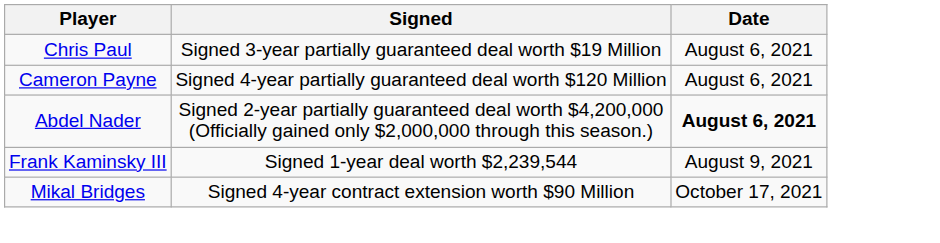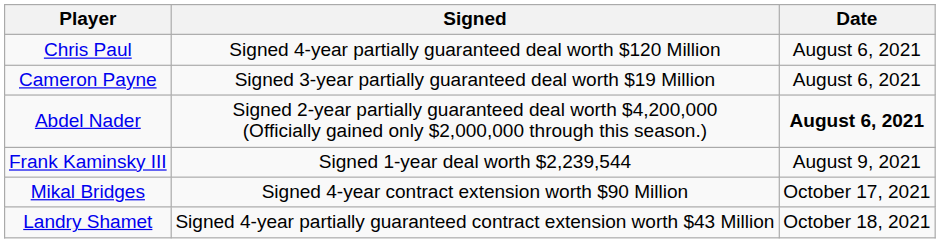(421, 49) Signed 3-year partially guaranteed deal worth $19 Million -> (475, 49) Signed 4-year partially guaranteed deal worth $120 Million
(421, 79) Signed 4-year partially guaranteed deal worth $120 Million -> (475, 79) Signed 3-year partially guaranteed deal worth $19 Million
+ row: (88, 222)
